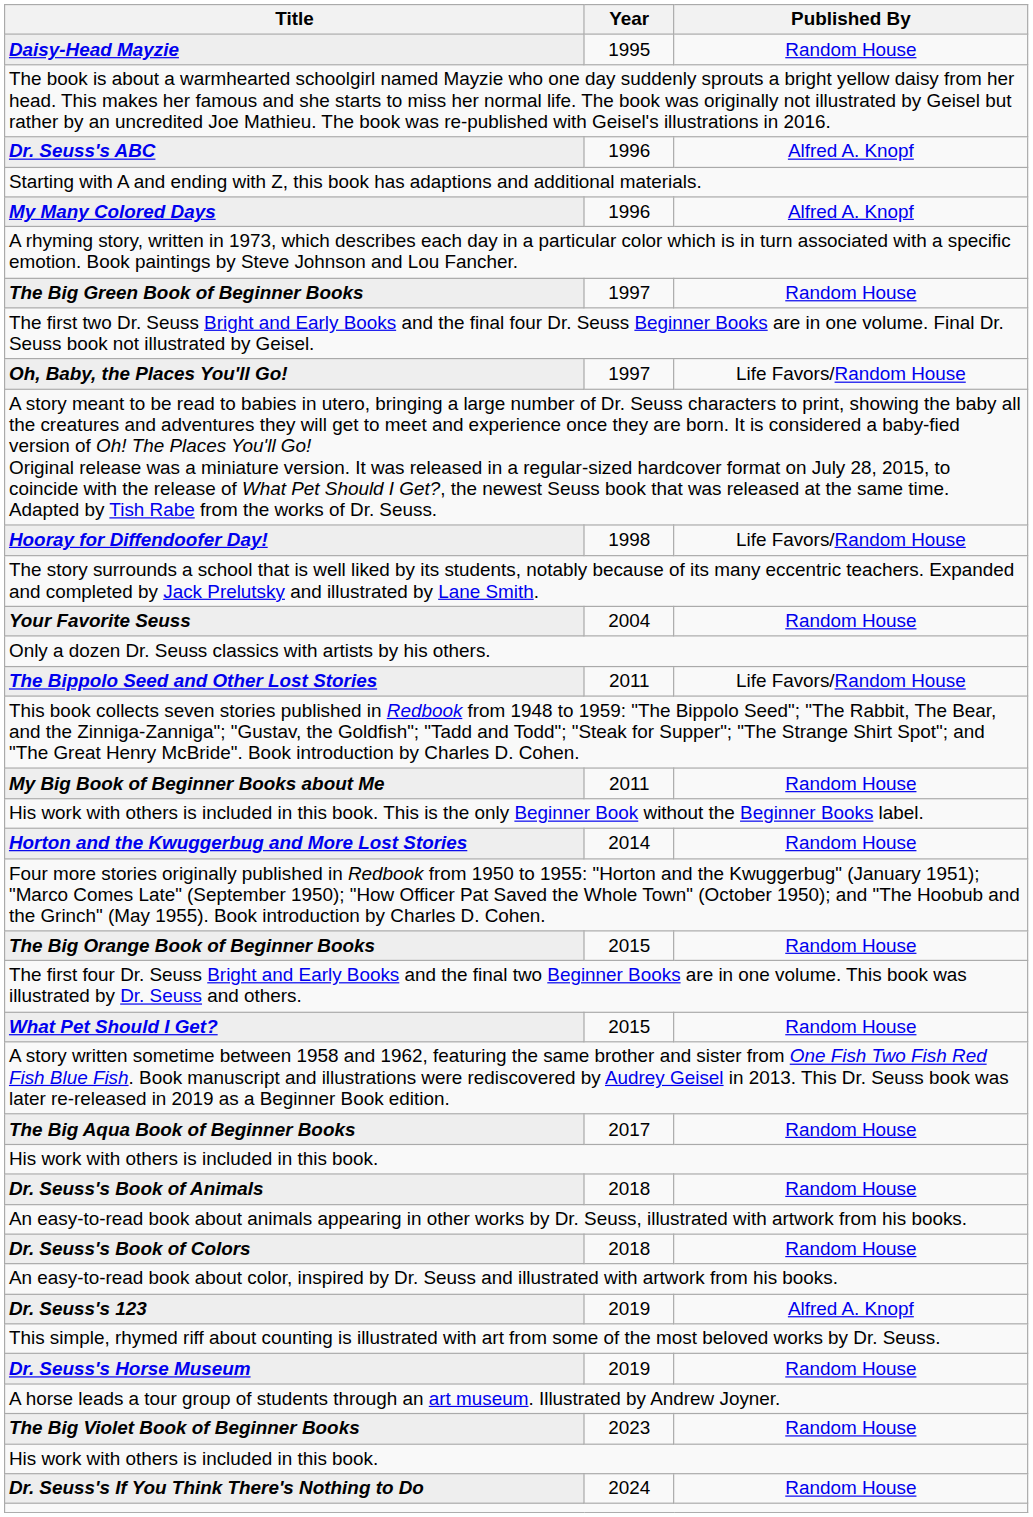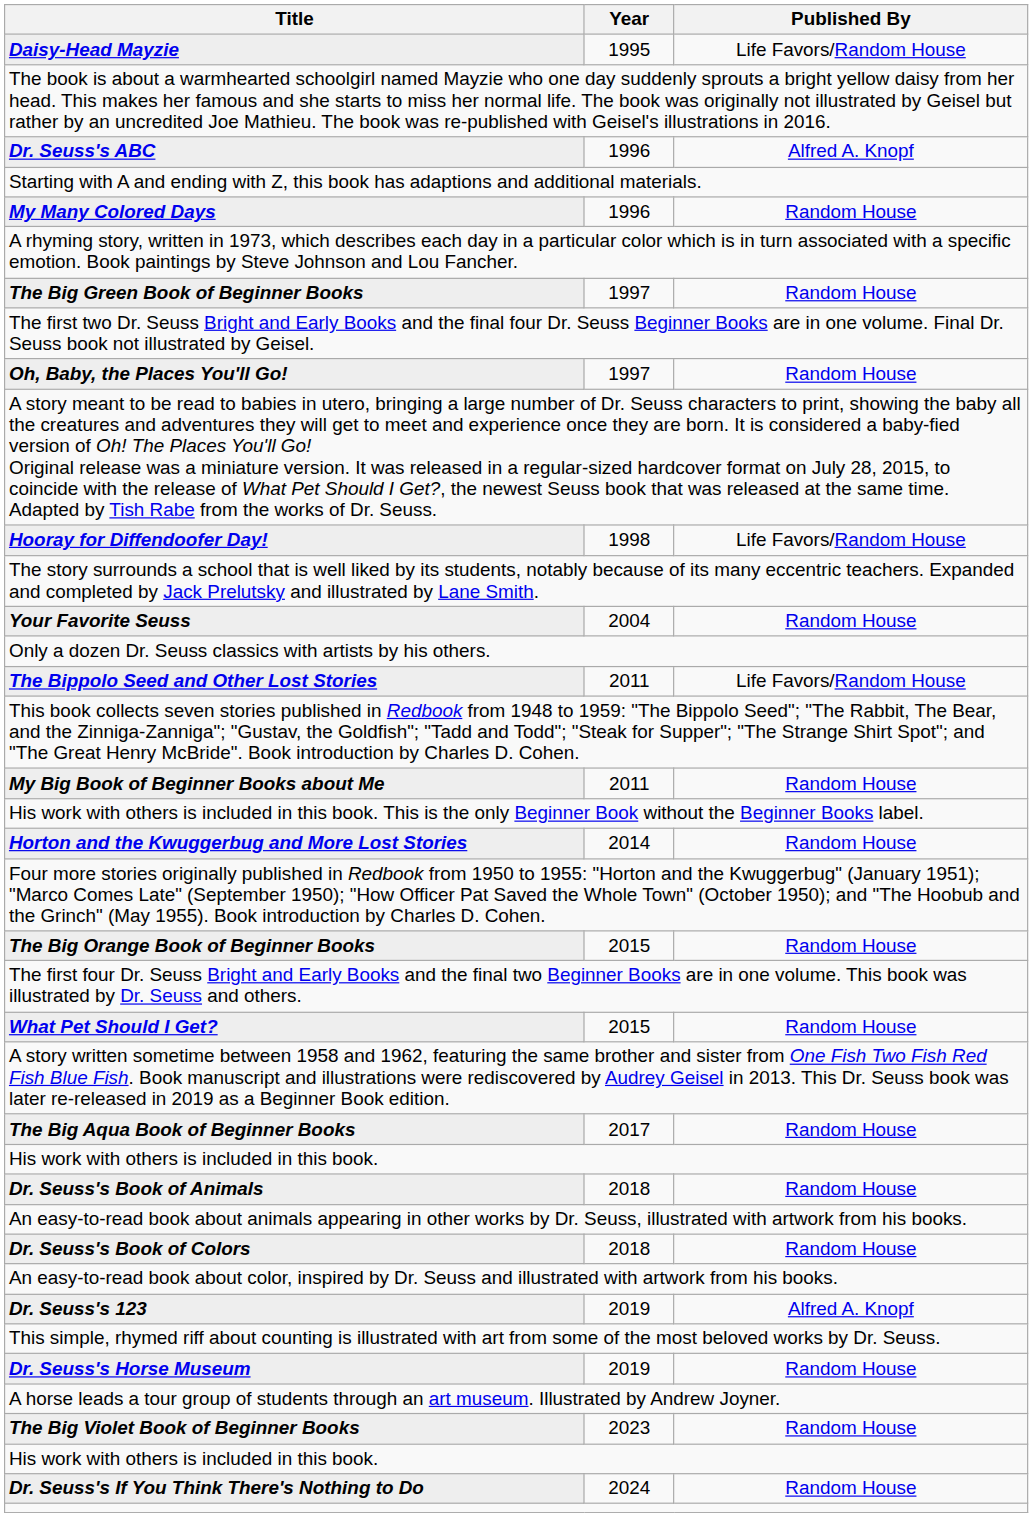(851, 49) Random House -> (851, 49) Life Favors/Random House
(851, 211) Alfred A. Knopf -> (851, 211) Random House
(851, 373) Life Favors/Random House -> (851, 373) Random House
